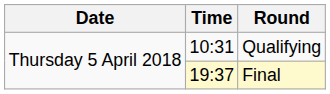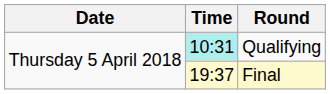(212, 46) no background -> (212, 46) paleturquoise background
